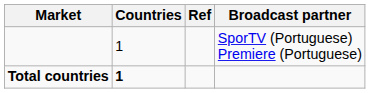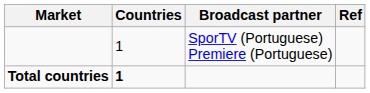columns swapped: (290, 15) <-> (200, 15)
